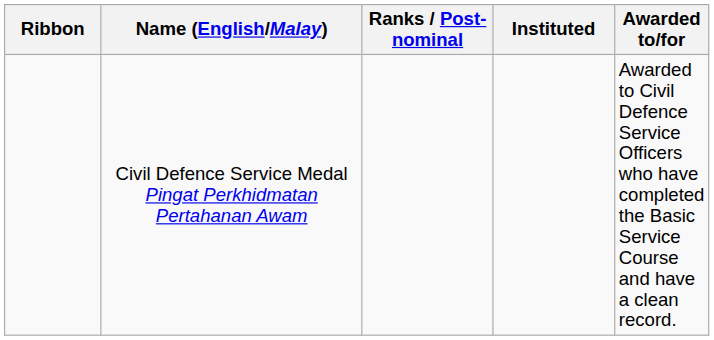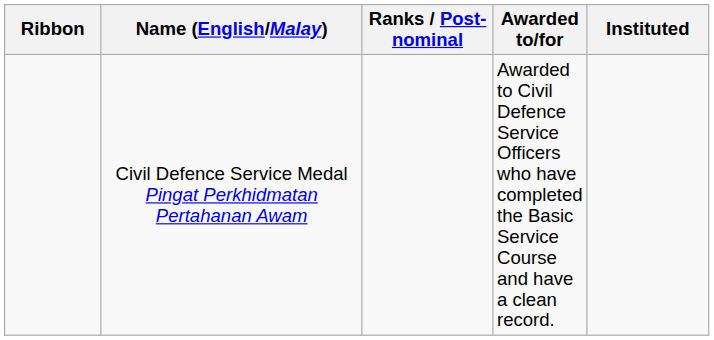columns swapped: (554, 29) <-> (662, 29)
